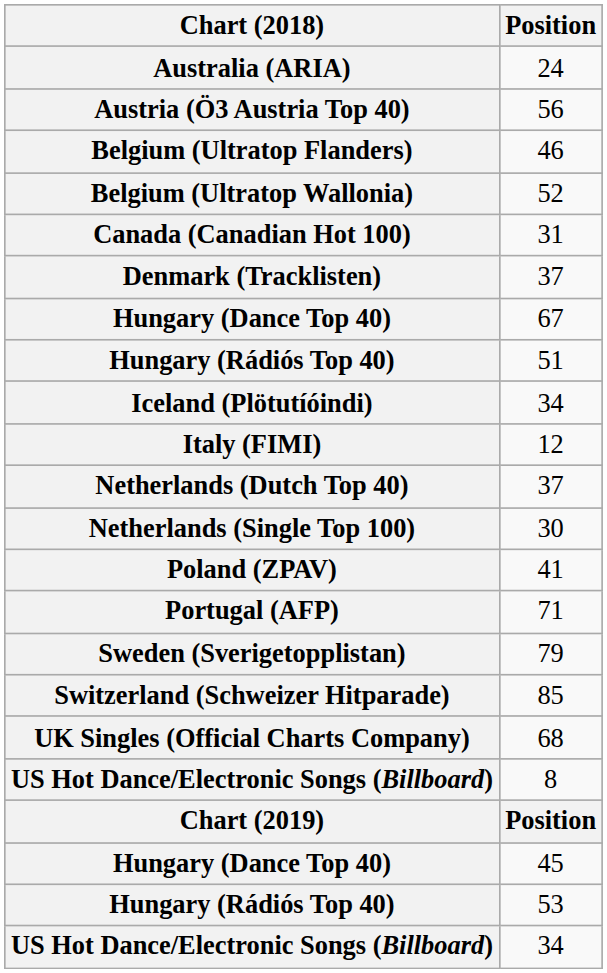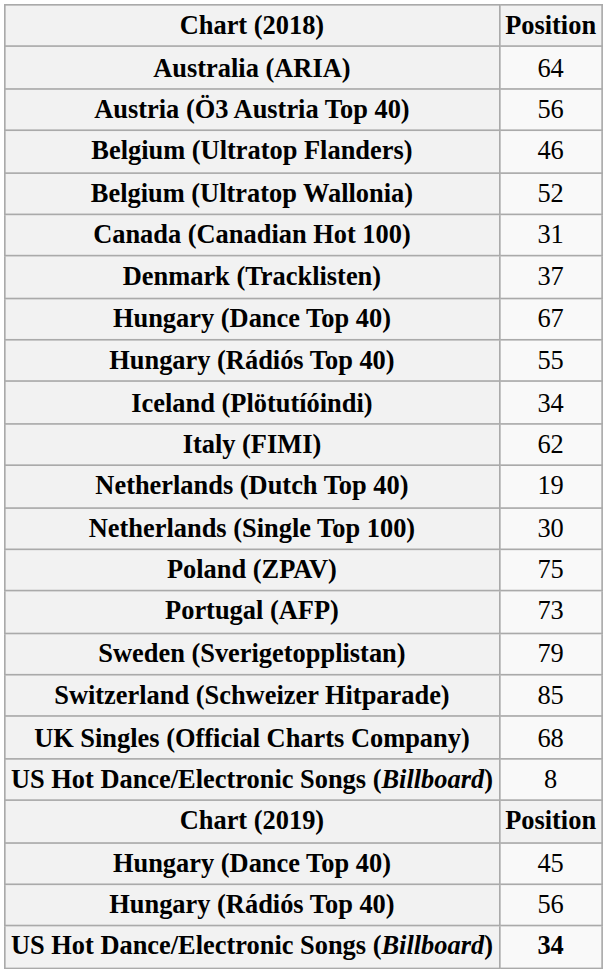(551, 67) 24 -> (551, 67) 64
(551, 360) 51 -> (551, 360) 55
(551, 444) 12 -> (551, 444) 62
(551, 485) 37 -> (551, 485) 19
(551, 569) 41 -> (551, 569) 75
(551, 611) 71 -> (551, 611) 73
(551, 904) 53 -> (551, 904) 56
(551, 946) normal -> (551, 946) bold
